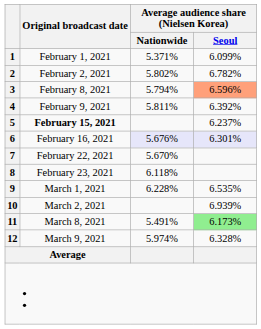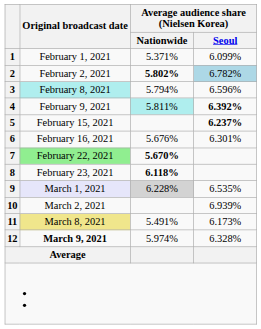(162, 73) normal -> (162, 73) bold
(225, 73) no background -> (225, 73) lightblue background
(75, 90) no background -> (75, 90) paleturquoise background
(225, 90) lightsalmon background -> (225, 90) no background
(162, 106) no background -> (162, 106) paleturquoise background
(225, 106) normal -> (225, 106) bold
(75, 123) bold -> (75, 123) normal
(225, 123) normal -> (225, 123) bold
(162, 139) lavender background -> (162, 139) no background
(225, 139) lavender background -> (225, 139) no background
(75, 156) no background -> (75, 156) lightgreen background
(162, 156) normal -> (162, 156) bold
(162, 172) normal -> (162, 172) bold
(75, 189) no background -> (75, 189) lavender background
(162, 189) no background -> (162, 189) lightgrey background
(75, 222) no background -> (75, 222) khaki background
(225, 222) lightgreen background -> (225, 222) no background
(75, 238) normal -> (75, 238) bold
